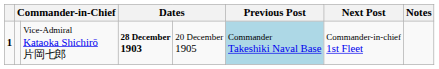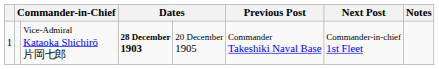(9, 43) bold -> (9, 43) normal
(275, 43) lightblue background -> (275, 43) no background
